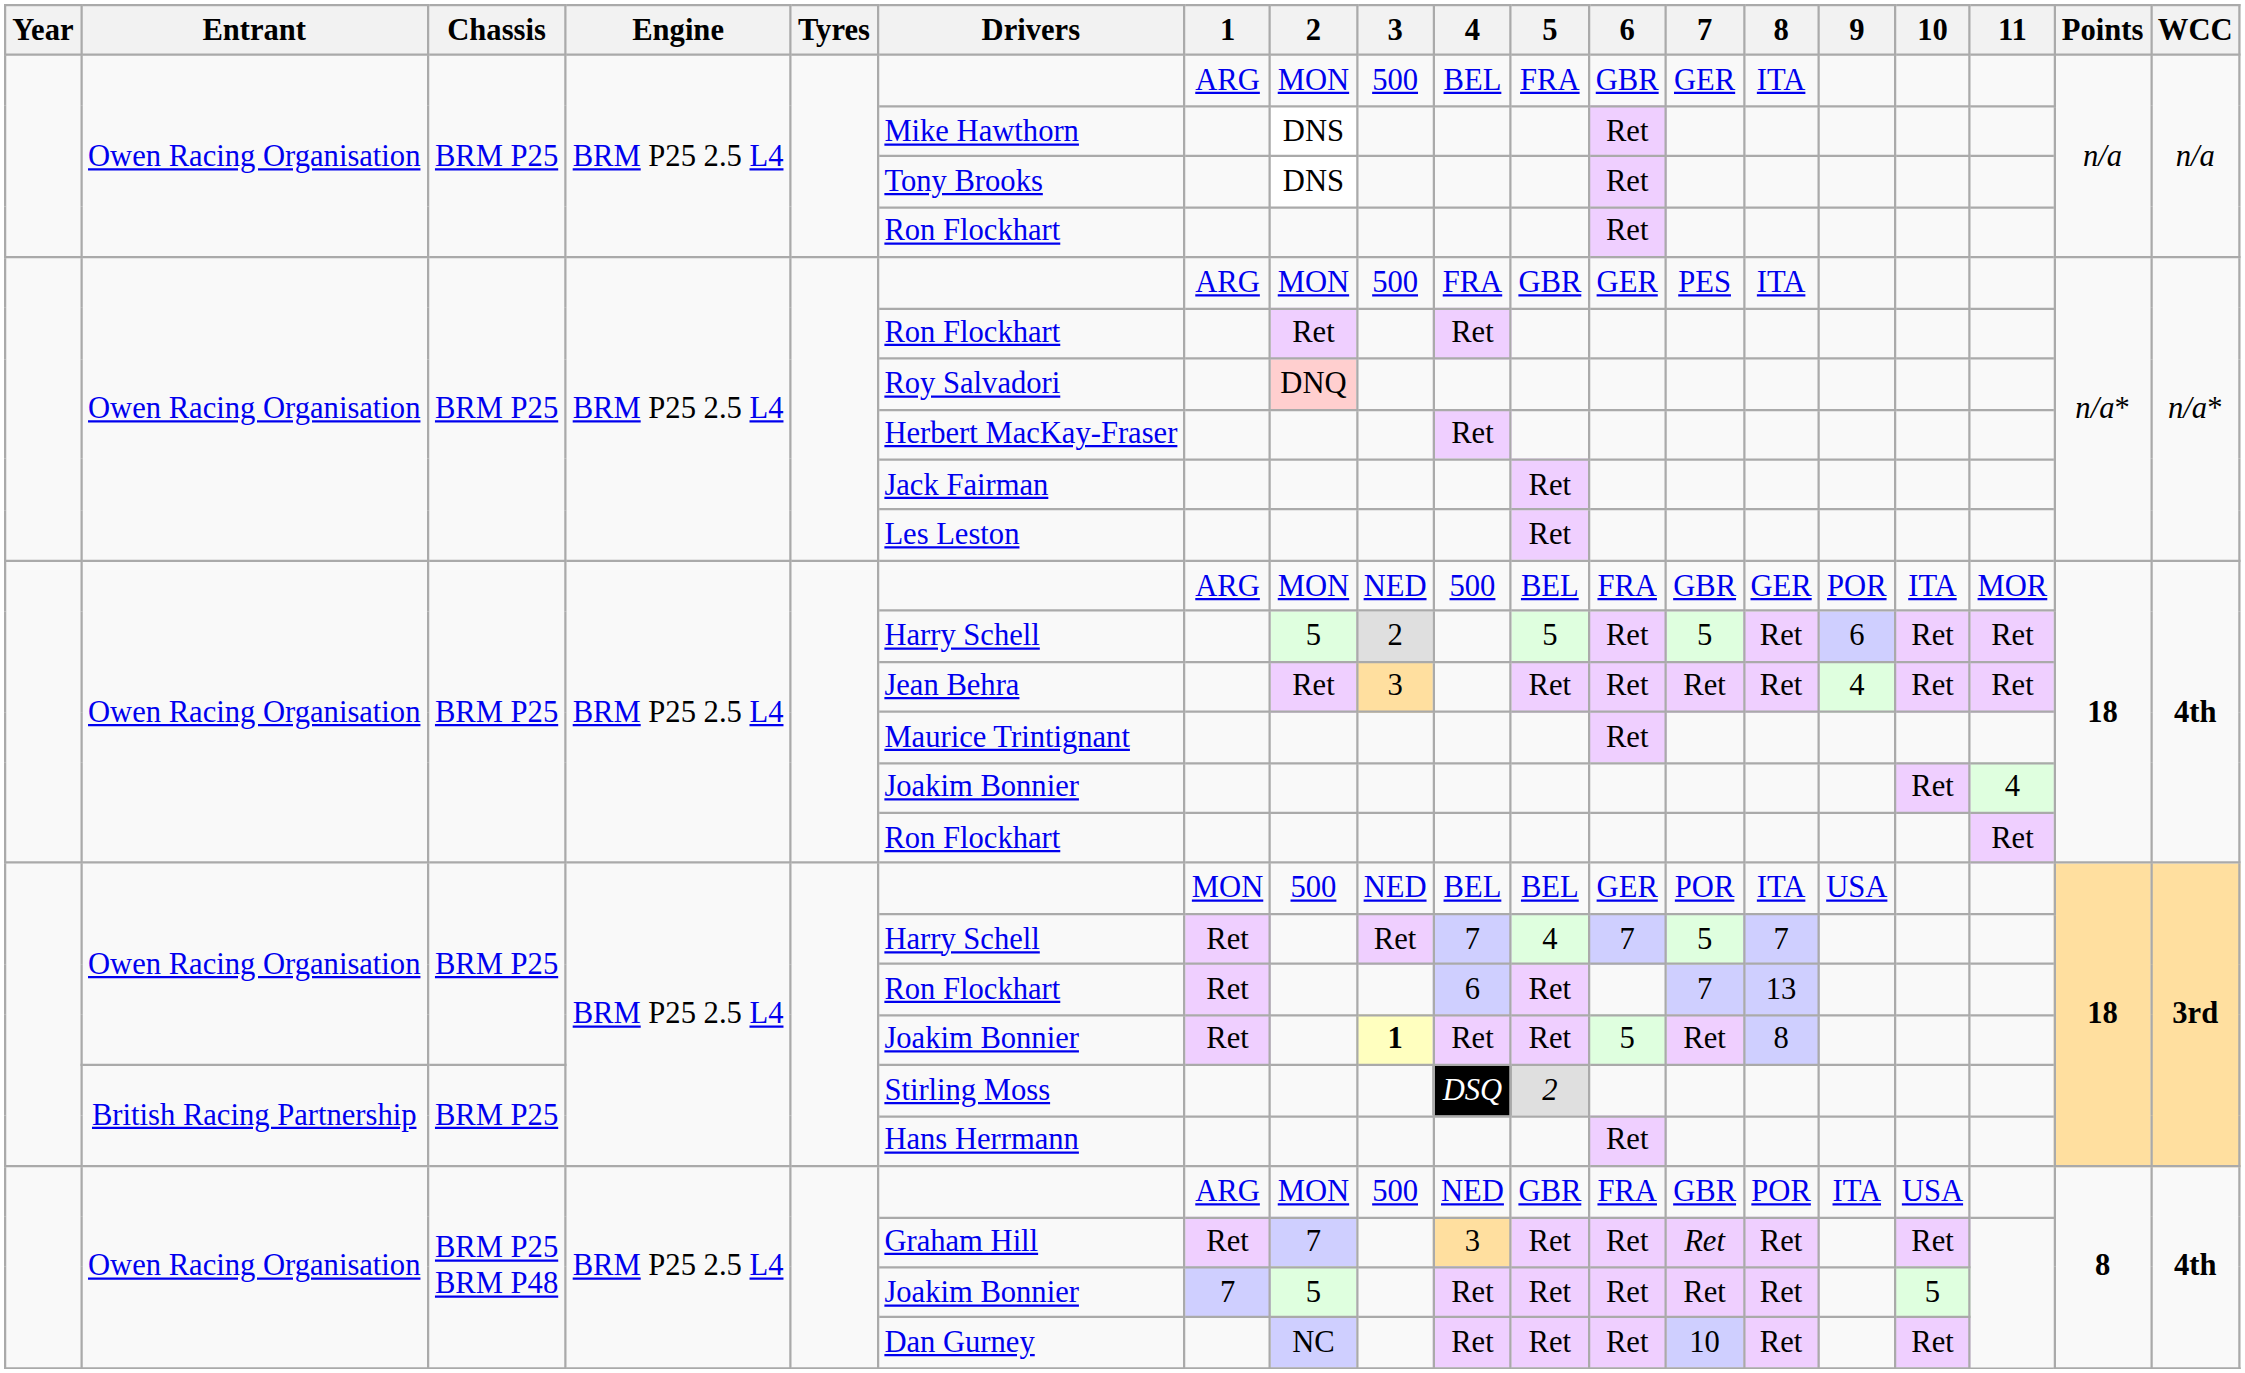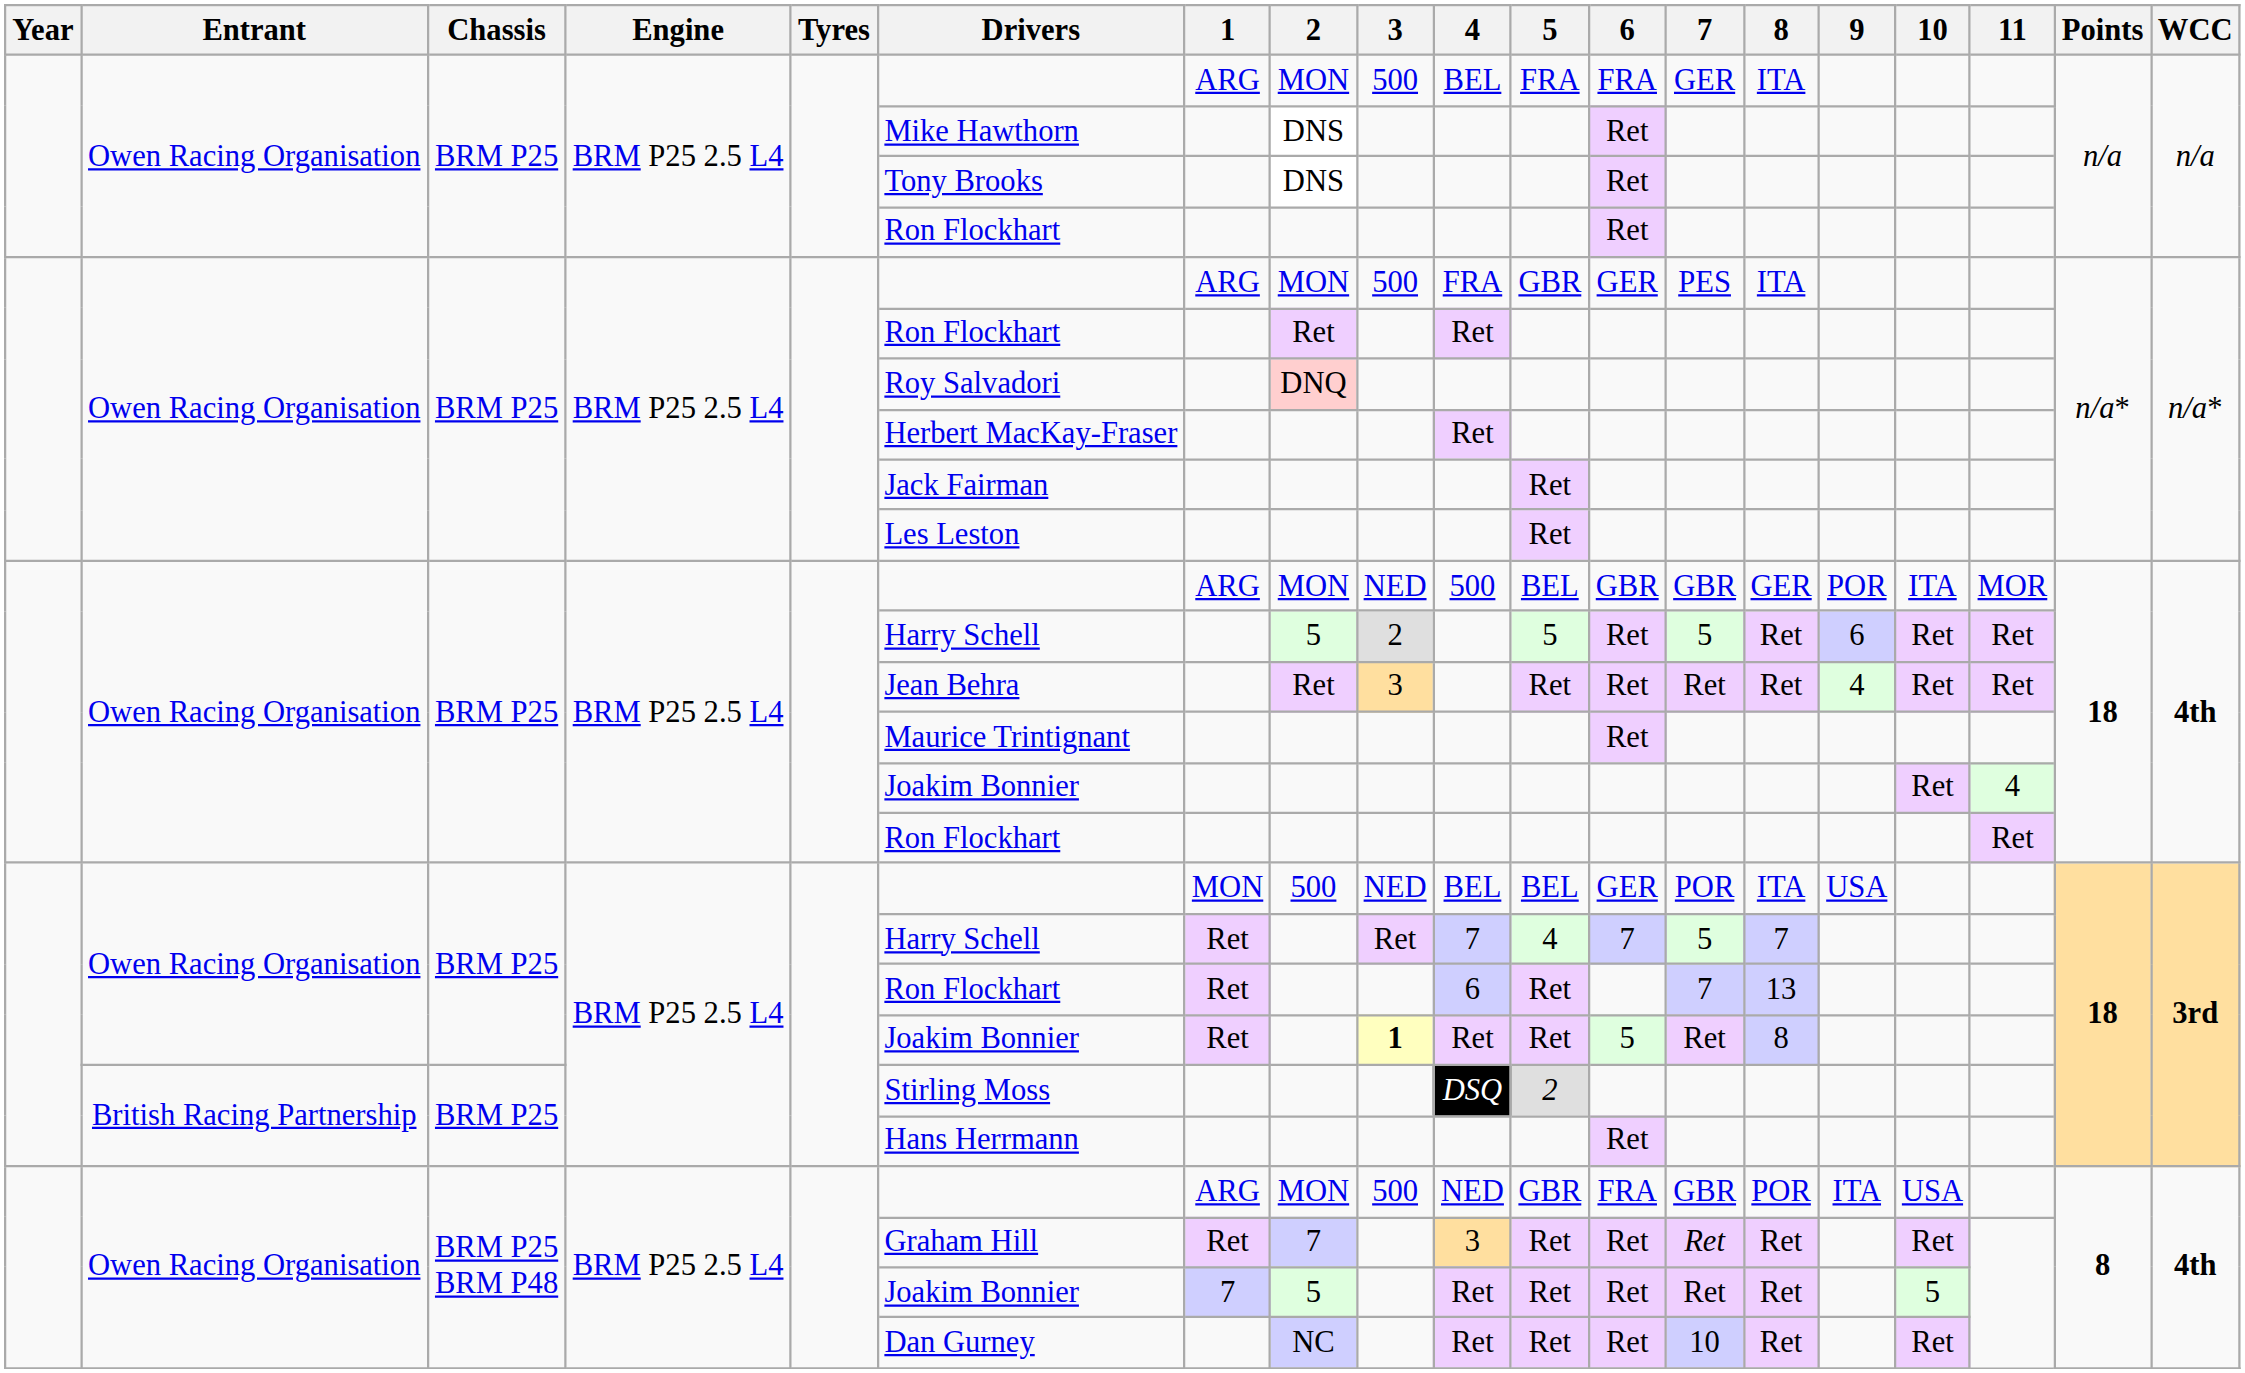(1627, 79) GBR -> (1627, 79) FRA
(1627, 584) FRA -> (1627, 584) GBR
